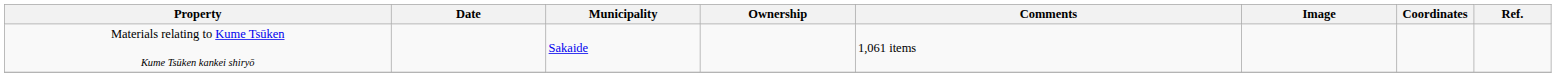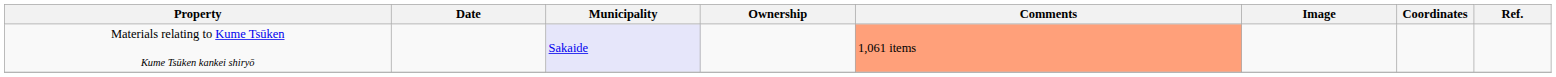(568, 48) no background -> (568, 48) lavender background
(887, 48) no background -> (887, 48) lightsalmon background
